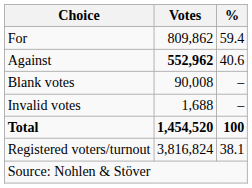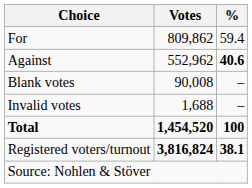(190, 60) bold -> (190, 60) normal
(232, 60) normal -> (232, 60) bold
(185, 149) normal -> (185, 149) bold
(232, 149) normal -> (232, 149) bold
